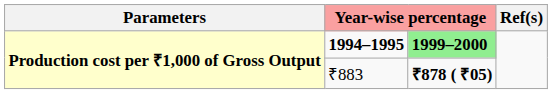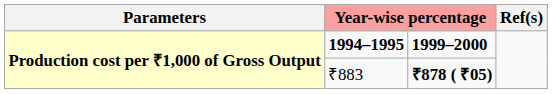(450, 44) lightgreen background -> (450, 44) no background
